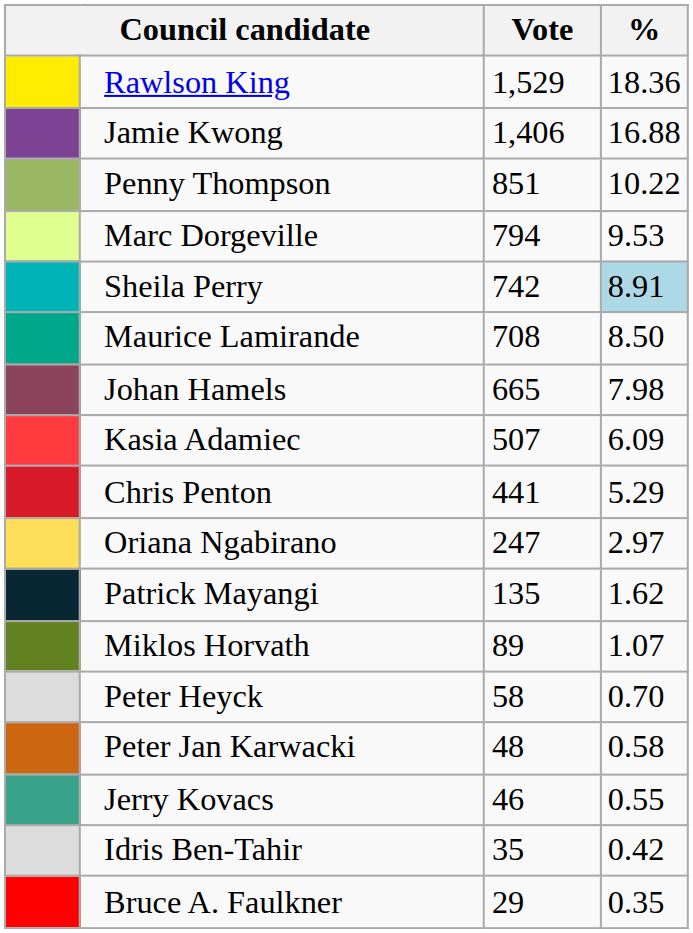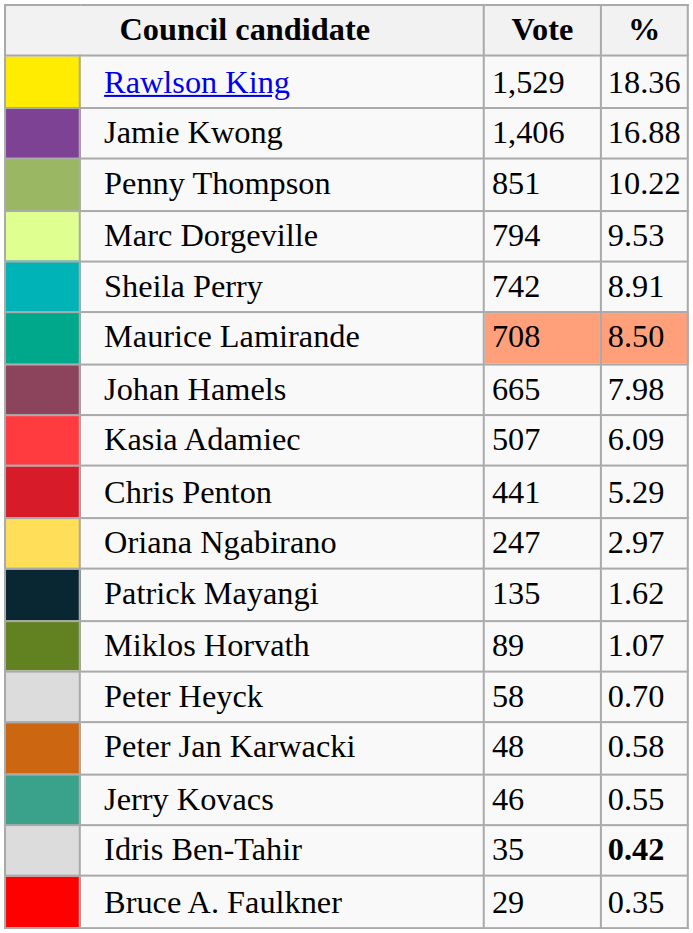(636, 286) lightblue background -> (636, 286) no background
(516, 337) no background -> (516, 337) lightsalmon background
(636, 337) no background -> (636, 337) lightsalmon background
(636, 850) normal -> (636, 850) bold
